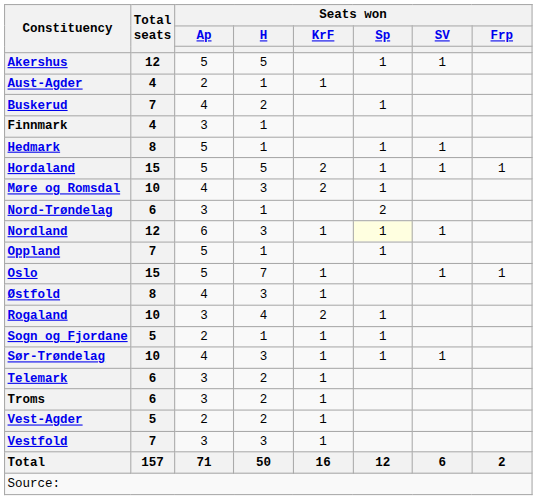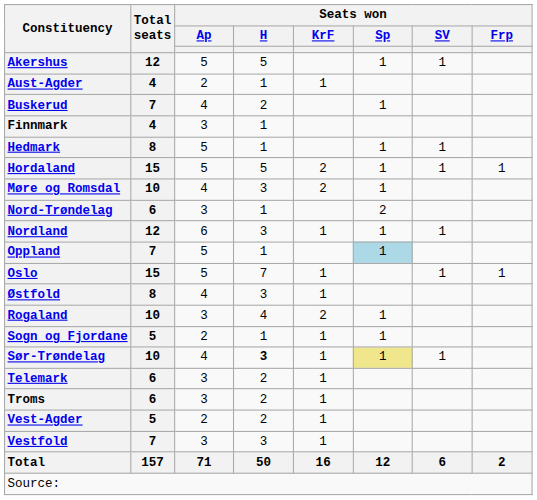(383, 231) lightyellow background -> (383, 231) no background
(383, 252) no background -> (383, 252) lightblue background
(264, 357) normal -> (264, 357) bold
(383, 357) no background -> (383, 357) khaki background
